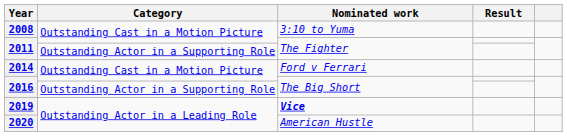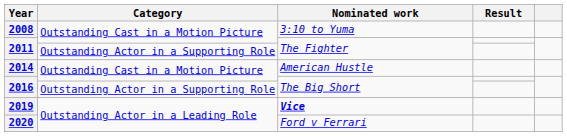(323, 68) Ford v Ferrari -> (327, 68) American Hustle
(327, 123) American Hustle -> (323, 123) Ford v Ferrari
